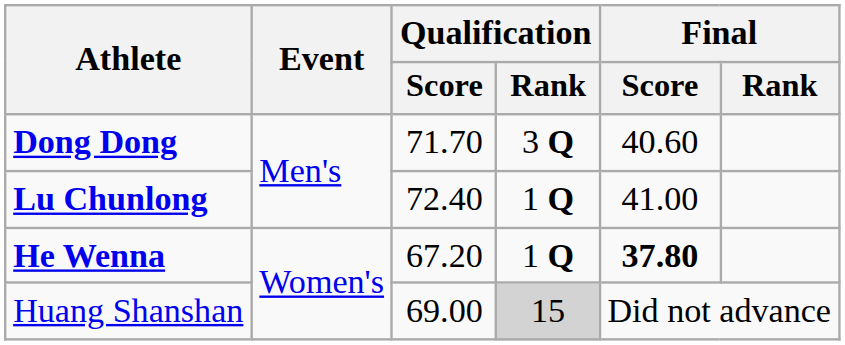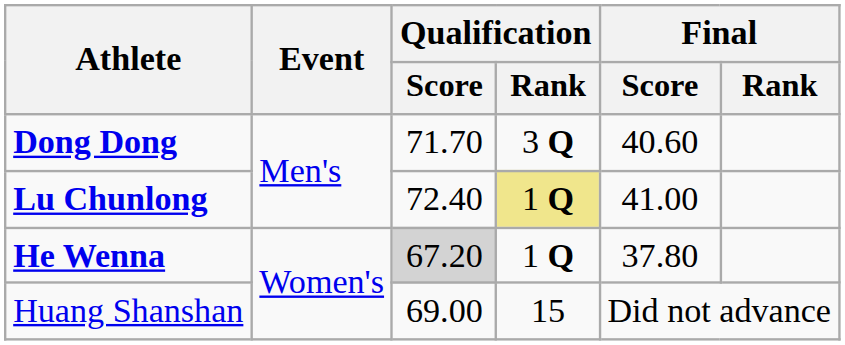(548, 198) no background -> (548, 198) khaki background
(444, 255) no background -> (444, 255) lightgrey background
(660, 255) bold -> (660, 255) normal
(548, 311) lightgrey background -> (548, 311) no background
